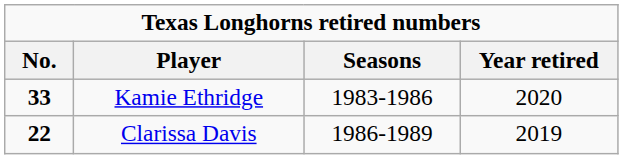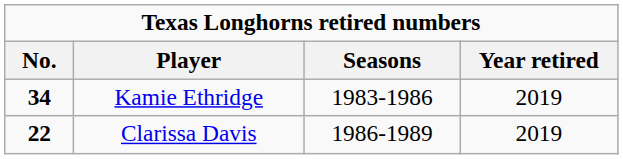(39, 97) 33 -> (39, 97) 34
(539, 97) 2020 -> (539, 97) 2019
